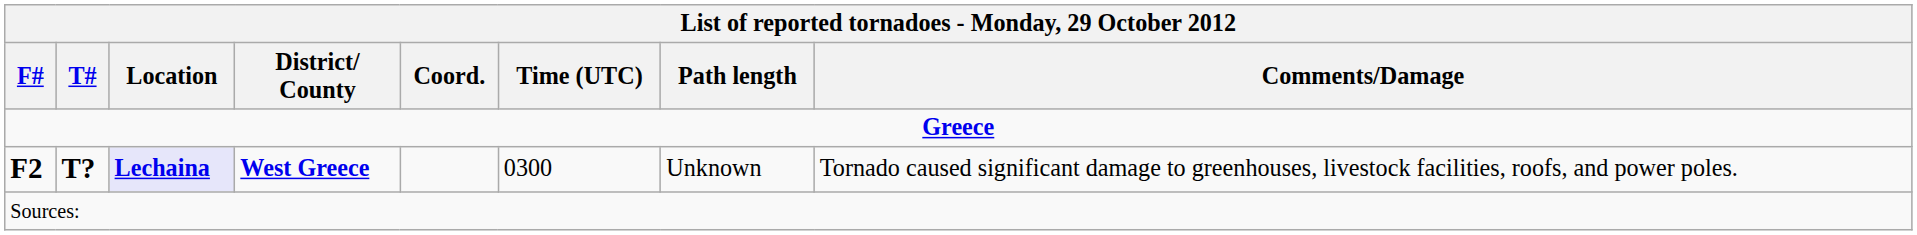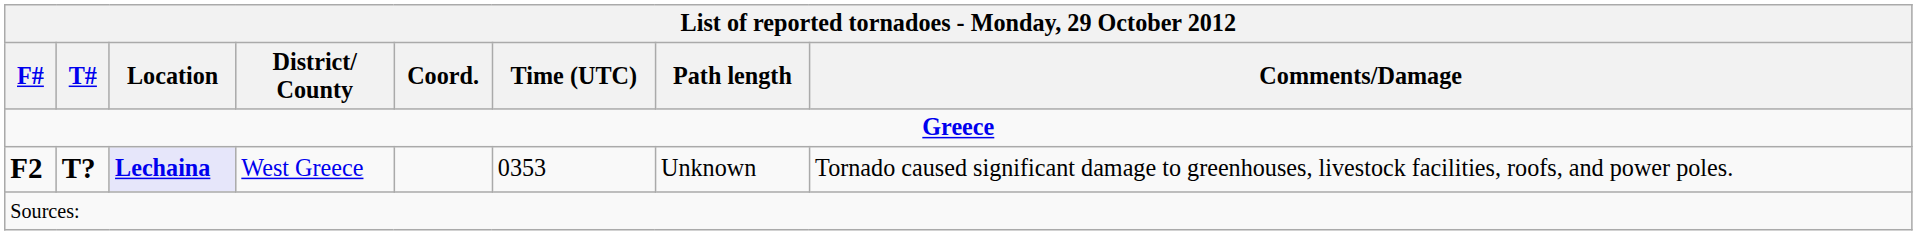(305, 168) bold -> (302, 168) normal
(528, 168) 0300 -> (522, 168) 0353
